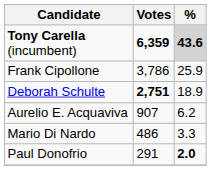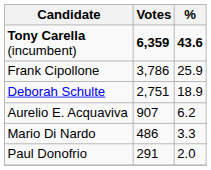(190, 43) lightgrey background -> (190, 43) no background
(153, 92) bold -> (153, 92) normal
(186, 154) bold -> (186, 154) normal
